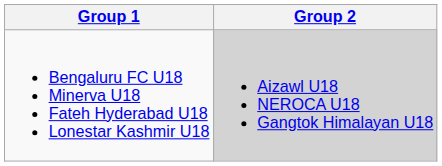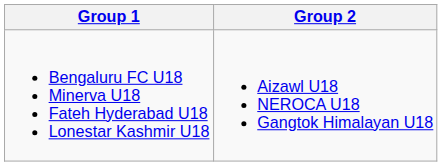(325, 105) lightgrey background -> (325, 105) no background
